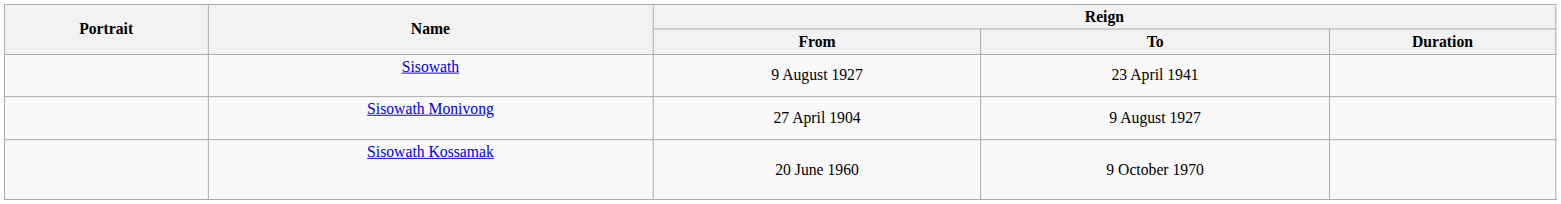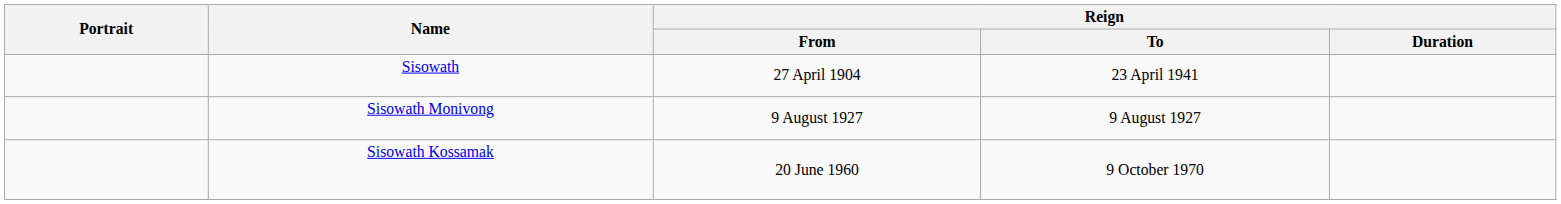(817, 75) 9 August 1927 -> (817, 75) 27 April 1904
(817, 117) 27 April 1904 -> (817, 117) 9 August 1927
